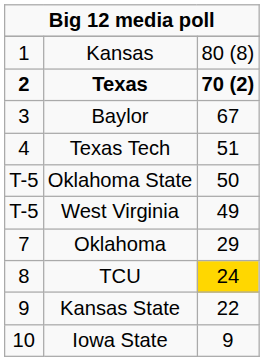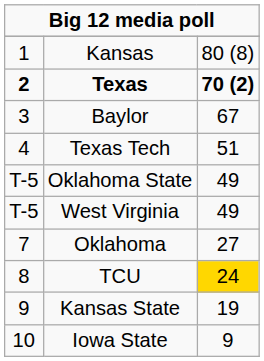(228, 180) 50 -> (228, 180) 49
(228, 244) 29 -> (228, 244) 27
(228, 308) 22 -> (228, 308) 19
